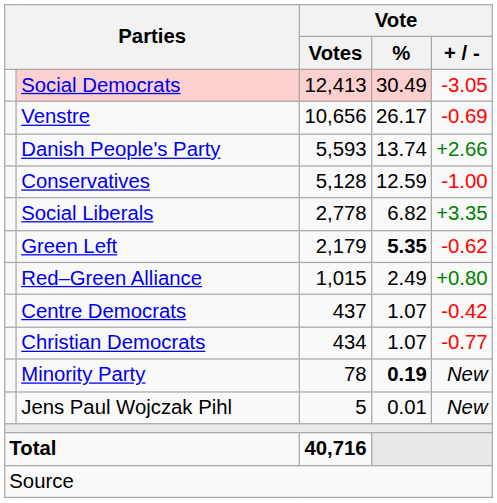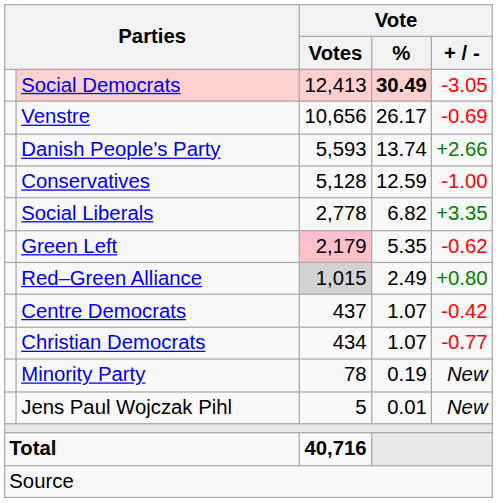(401, 85) normal -> (401, 85) bold
(341, 246) no background -> (341, 246) pink background
(407, 246) bold -> (407, 246) normal
(341, 278) no background -> (341, 278) lightgrey background
(407, 375) bold -> (407, 375) normal
